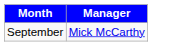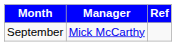+ column: (159, 13)
